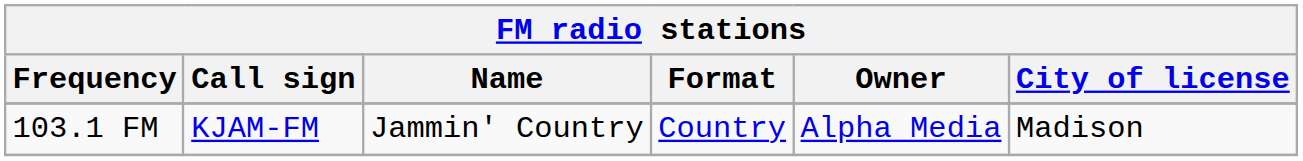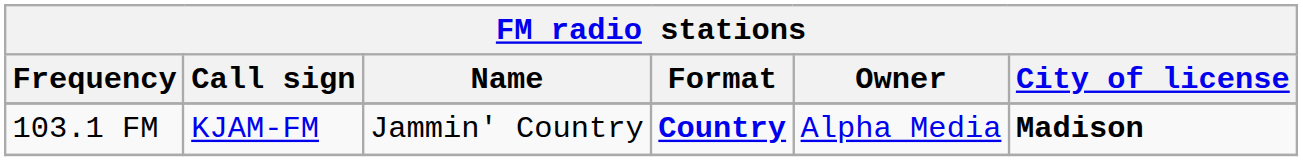(722, 129) normal -> (722, 129) bold
(1080, 129) normal -> (1080, 129) bold
